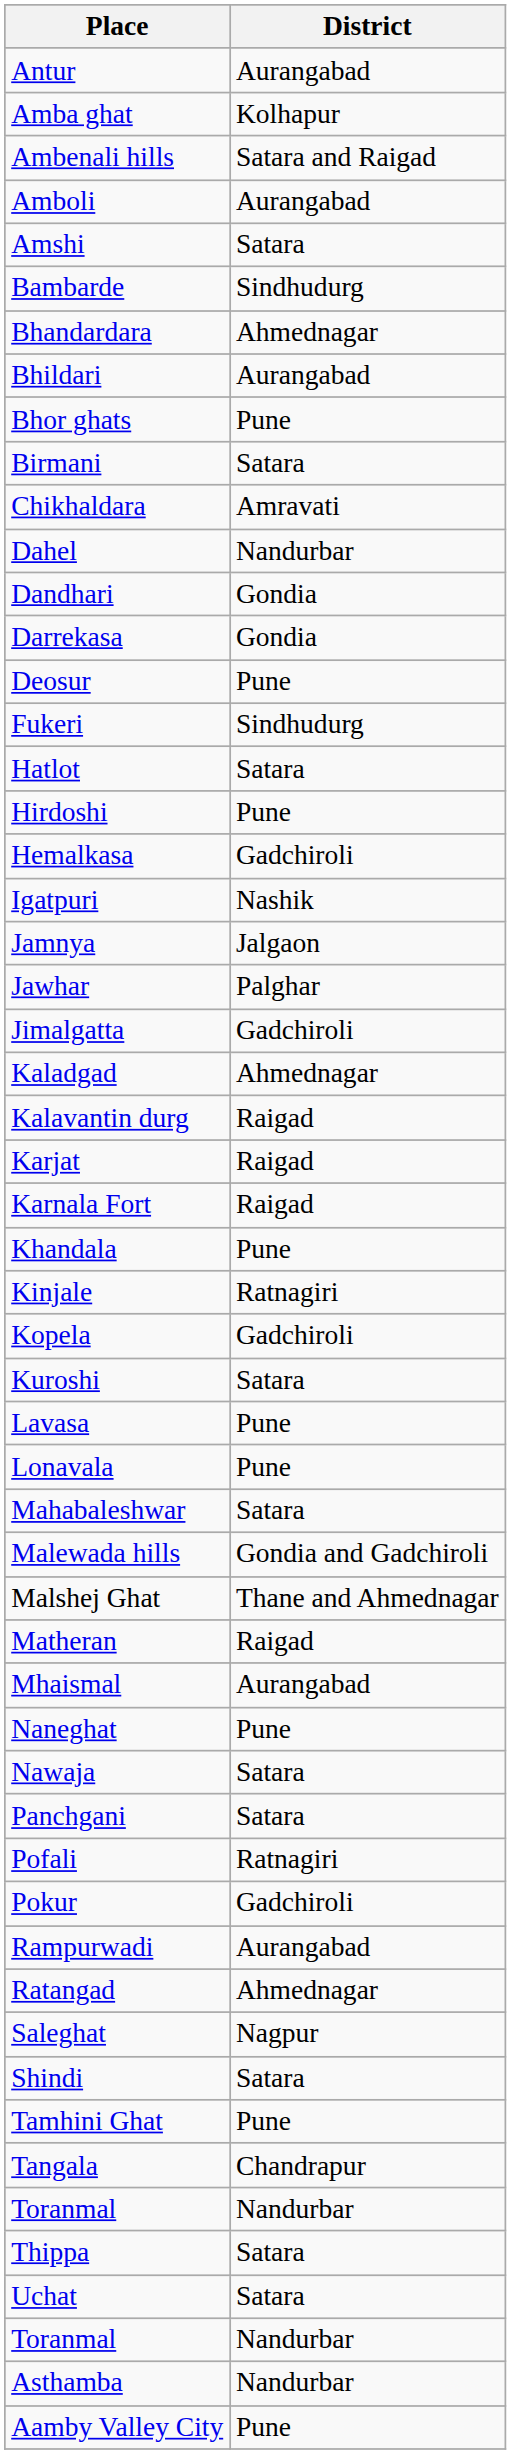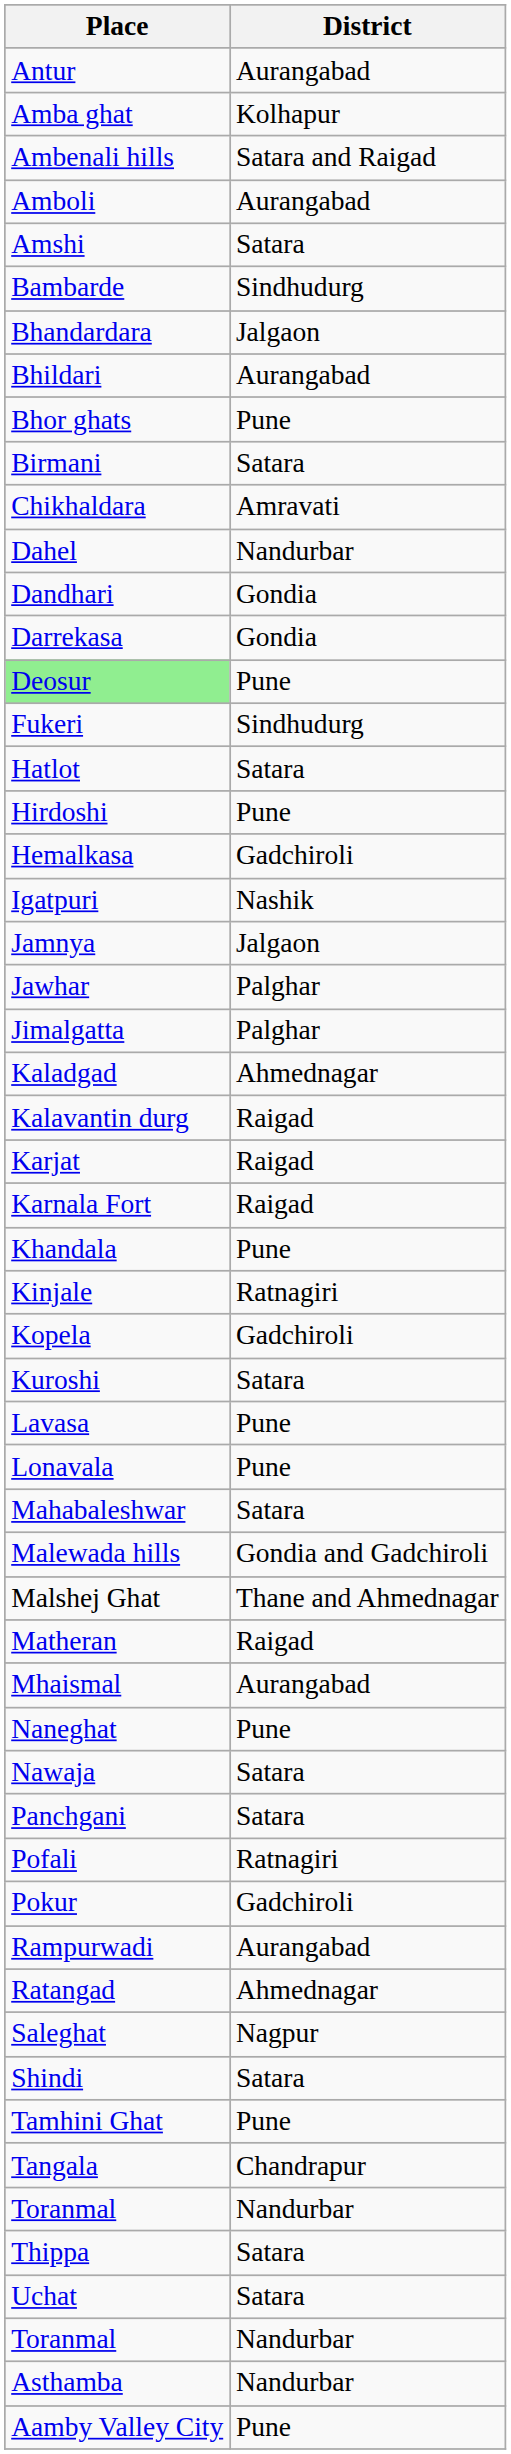(307, 331) Ahmednagar -> (278, 331) Jalgaon
(51, 680) no background -> (51, 680) lightgreen background
(295, 1030) Gadchiroli -> (278, 1030) Palghar
